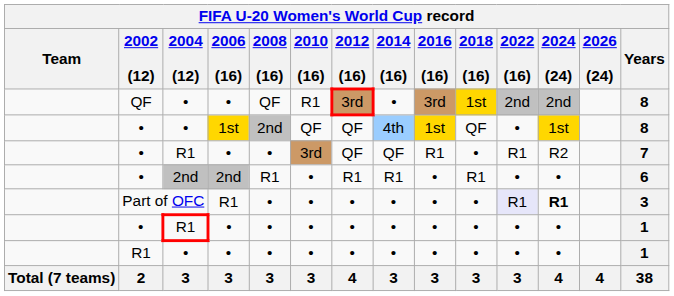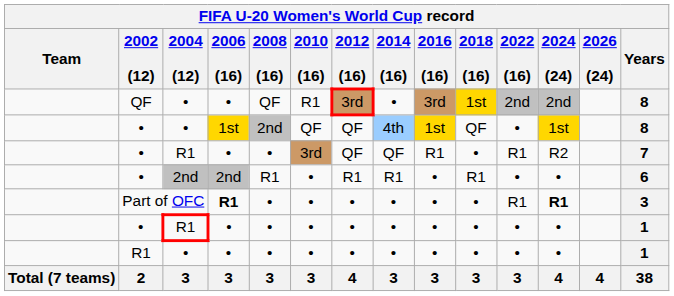(228, 201) normal -> (228, 201) bold
(517, 201) lavender background -> (517, 201) no background
